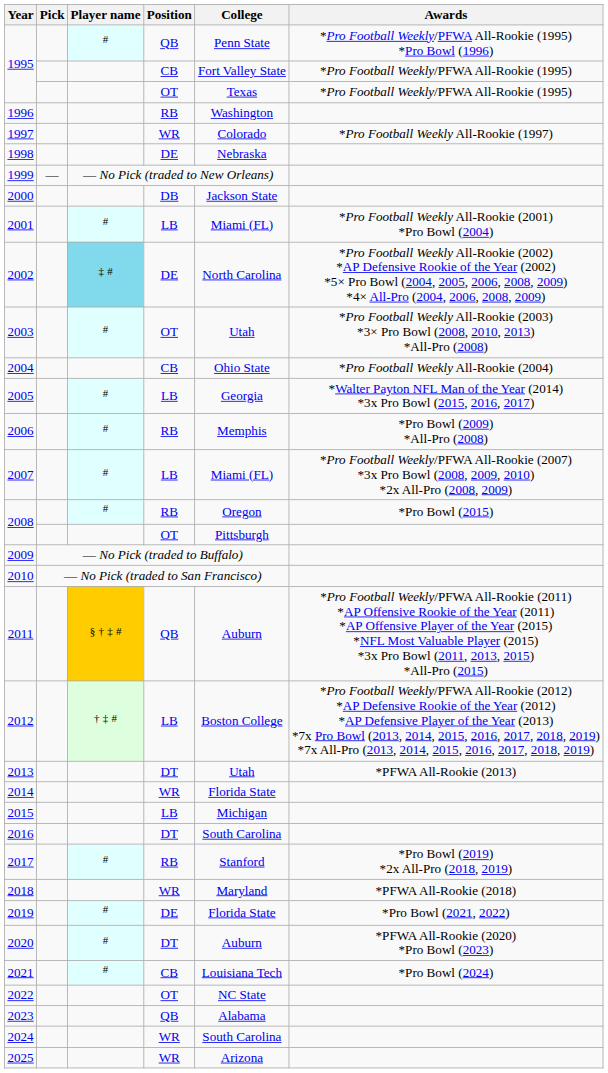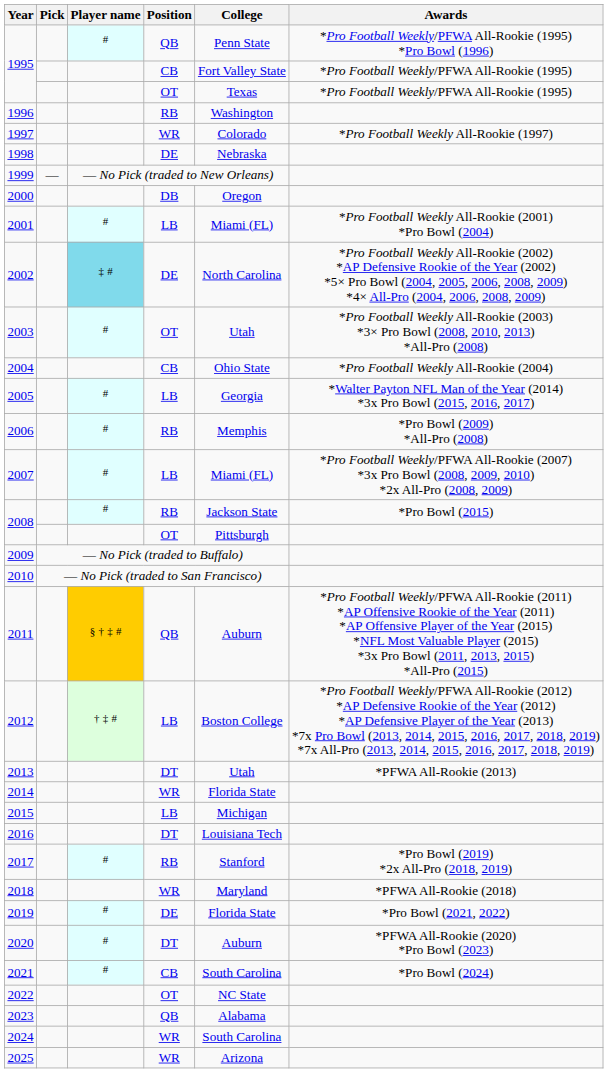(242, 196) Jackson State -> (242, 196) Oregon
(242, 511) Oregon -> (242, 511) Jackson State
(242, 833) South Carolina -> (242, 833) Louisiana Tech
(242, 972) Louisiana Tech -> (242, 972) South Carolina
